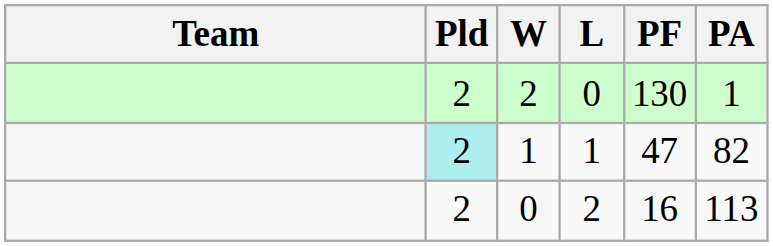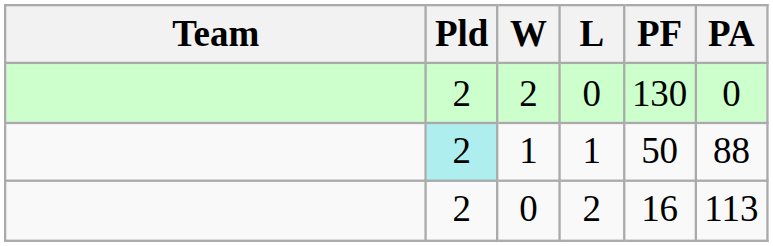(731, 92) 1 -> (731, 92) 0
(660, 151) 47 -> (660, 151) 50
(731, 151) 82 -> (731, 151) 88
